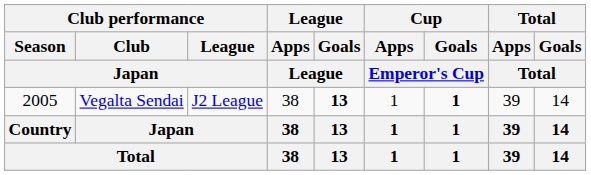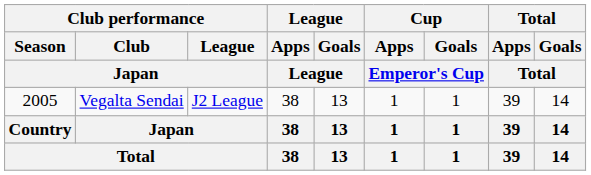(339, 101) bold -> (339, 101) normal
(456, 101) bold -> (456, 101) normal
